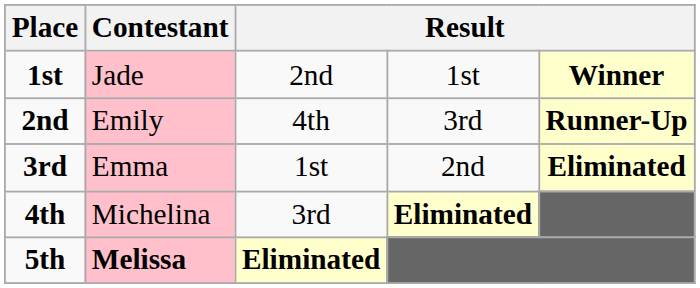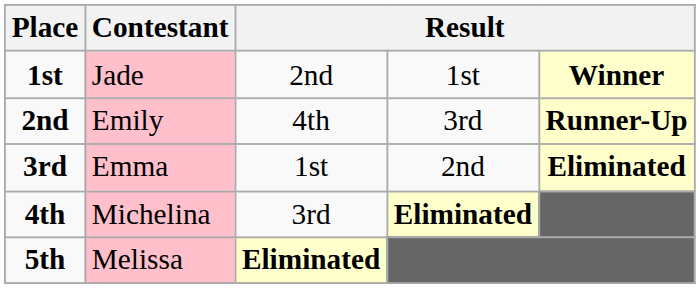(139, 259) bold -> (137, 259) normal
